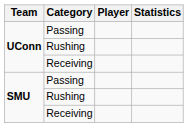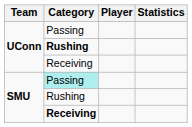(66, 46) normal -> (67, 46) bold
(65, 80) no background -> (65, 80) paleturquoise background
(69, 113) normal -> (71, 113) bold
